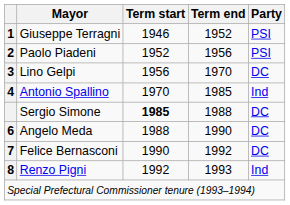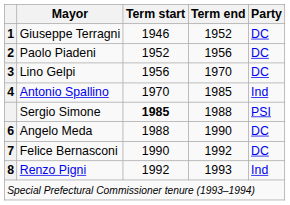(261, 33) PSI -> (260, 33) DC
(261, 53) PSI -> (260, 53) DC
(260, 111) DC -> (261, 111) PSI
